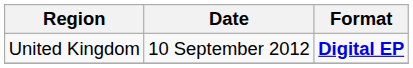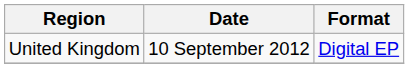(361, 48) bold -> (359, 48) normal
